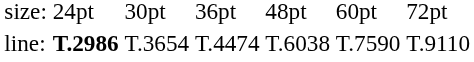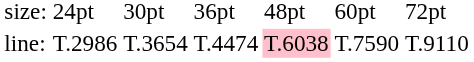(86, 43) bold -> (85, 43) normal
(298, 43) no background -> (296, 43) pink background
